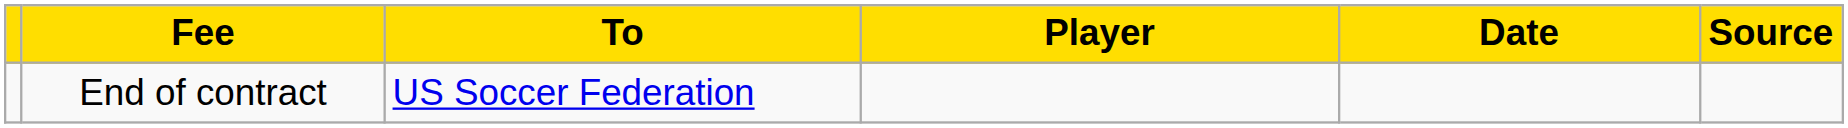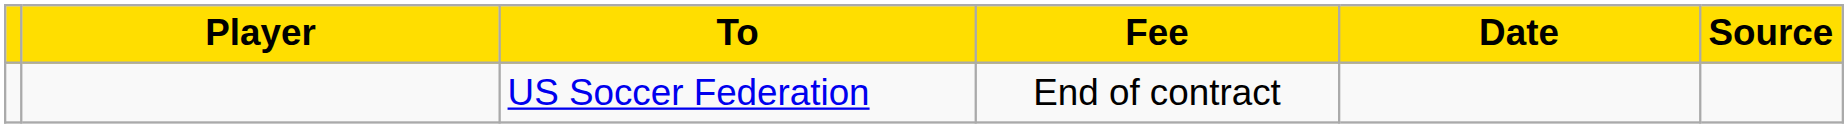columns swapped: (1100, 33) <-> (203, 33)
